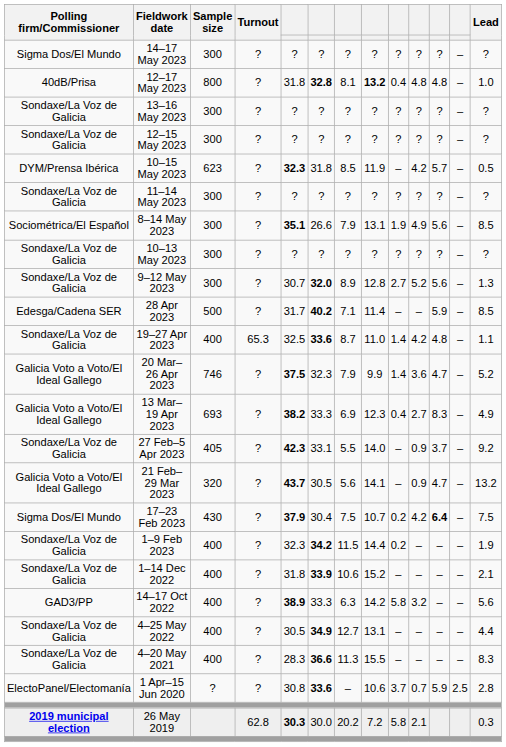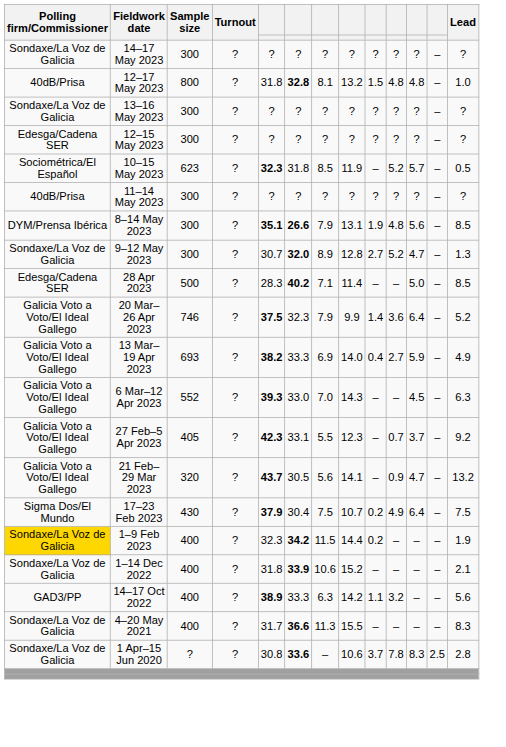(69, 54) Sigma Dos/El Mundo -> (57, 54) Sondaxe/La Voz de Galicia
(375, 83) bold -> (352, 83) normal
(398, 83) 0.4 -> (376, 83) 1.5
(69, 140) Sondaxe/La Voz de Galicia -> (57, 140) Edesga/Cadena SER
(69, 168) DYM/Prensa Ibérica -> (57, 168) Sociométrica/El Español
(419, 168) 4.2 -> (396, 168) 5.2
(69, 197) Sondaxe/La Voz de Galicia -> (57, 197) 40dB/Prisa
(69, 225) Sociométrica/El Español -> (57, 225) DYM/Prensa Ibérica
(321, 225) normal -> (298, 225) bold
(419, 225) 4.9 -> (396, 225) 4.8
- row: (162, 254)
(440, 282) 5.6 -> (417, 254) 4.7
(294, 311) 31.7 -> (272, 282) 28.3
(440, 311) 5.9 -> (417, 282) 5.0
- row: (162, 339)
(440, 374) 4.7 -> (417, 317) 6.4
(375, 414) 12.3 -> (352, 357) 14.0
(440, 414) 8.3 -> (417, 357) 5.9
+ row: (139, 397)
(69, 448) Sondaxe/La Voz de Galicia -> (57, 437) Galicia Voto a Voto/El Ideal Gallego
(375, 448) 14.0 -> (352, 437) 12.3
(419, 448) 0.9 -> (396, 437) 0.7
(419, 517) 4.2 -> (396, 512) 4.9
(440, 517) bold -> (417, 512) normal
(69, 546) no background -> (57, 540) gold background
(398, 603) 5.8 -> (376, 597) 1.1
- row: (162, 631)
(294, 660) 28.3 -> (272, 626) 31.7
(69, 688) ElectoPanel/Electomanía -> (57, 654) Sondaxe/La Voz de Galicia
(419, 688) 0.7 -> (396, 654) 7.8
(440, 688) 5.9 -> (417, 654) 8.3
- row: (162, 722)
